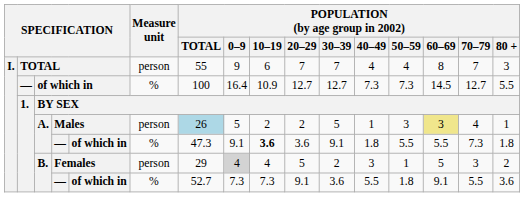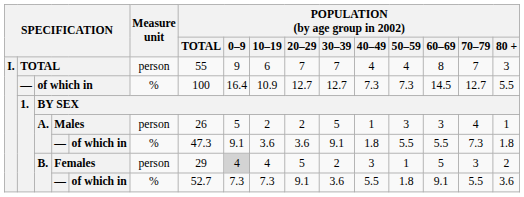(201, 123) lightblue background -> (201, 123) no background
(441, 123) khaki background -> (441, 123) no background
(267, 143) bold -> (267, 143) normal
